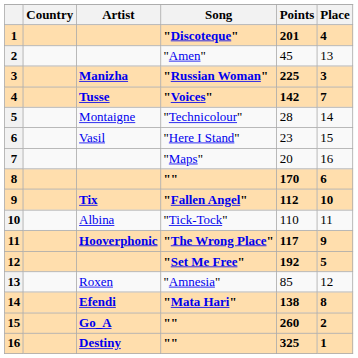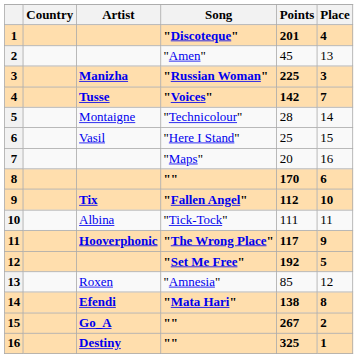(286, 138) 23 -> (286, 138) 25
(289, 220) 110 -> (289, 220) 111
(289, 323) 260 -> (289, 323) 267
